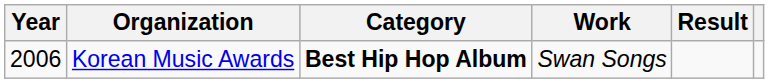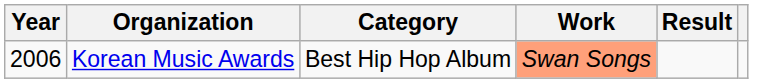(416, 59) bold -> (408, 59) normal
(602, 59) no background -> (586, 59) lightsalmon background
